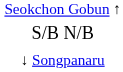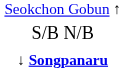(63, 59) normal -> (63, 58) bold
